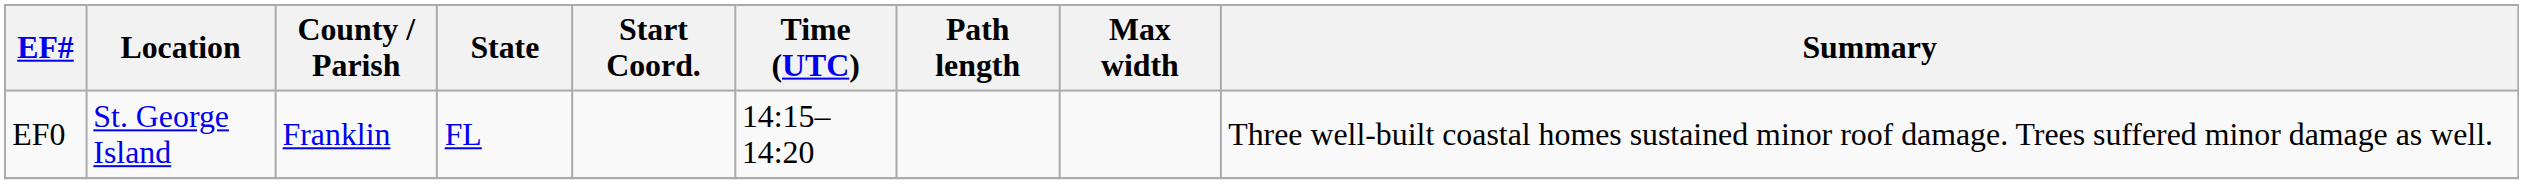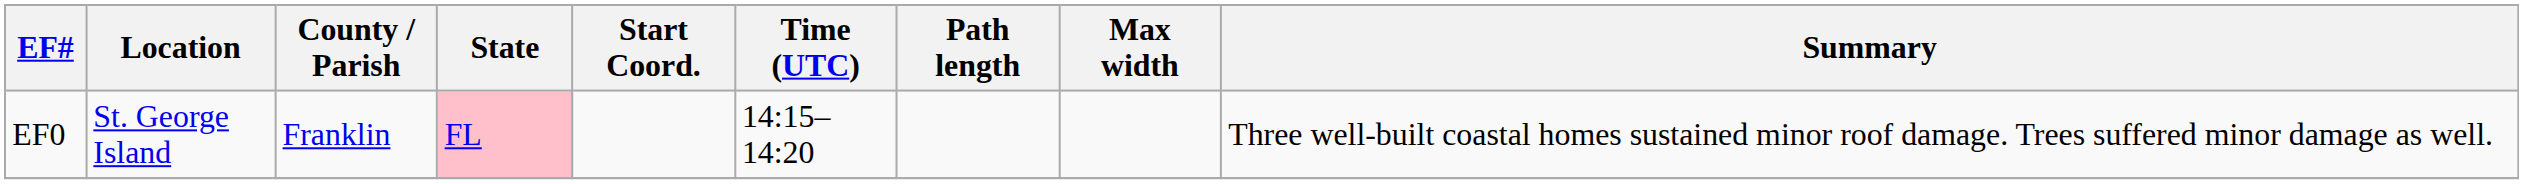(463, 133) no background -> (463, 133) pink background
